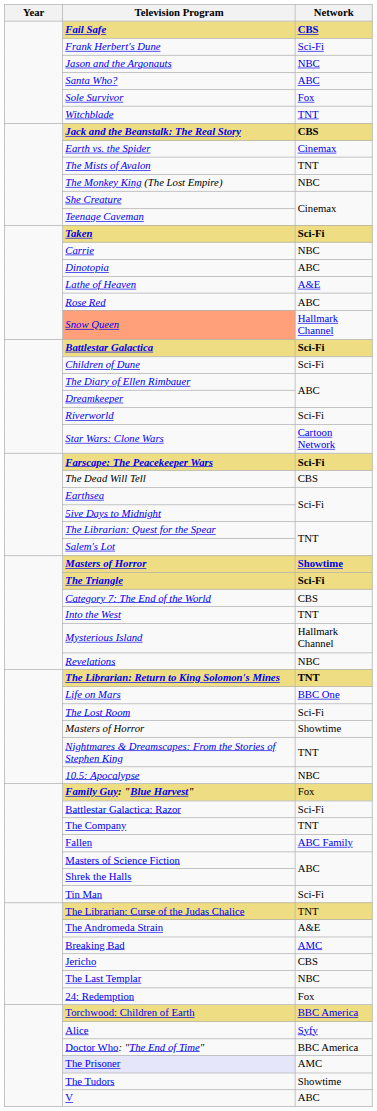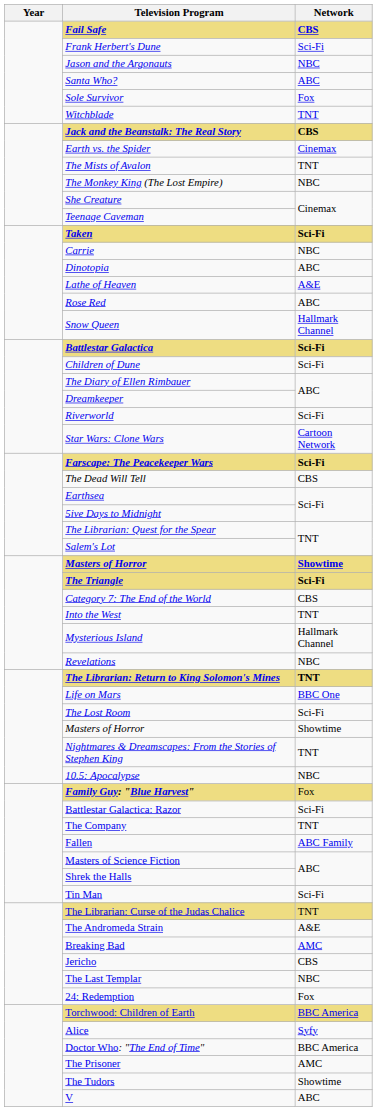(92, 325) lightsalmon background -> (92, 325) no background
(93, 1064) lavender background -> (93, 1064) no background
